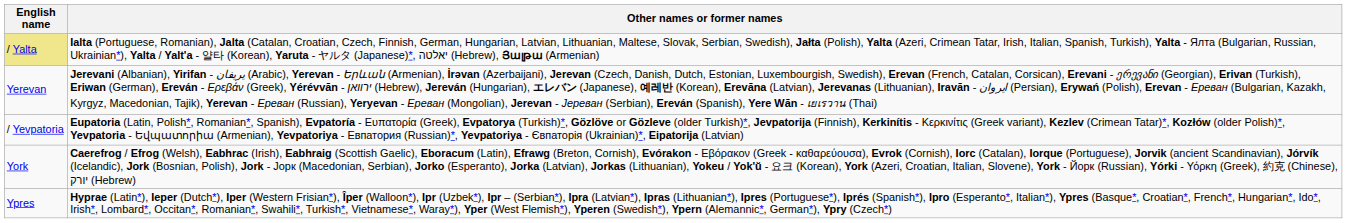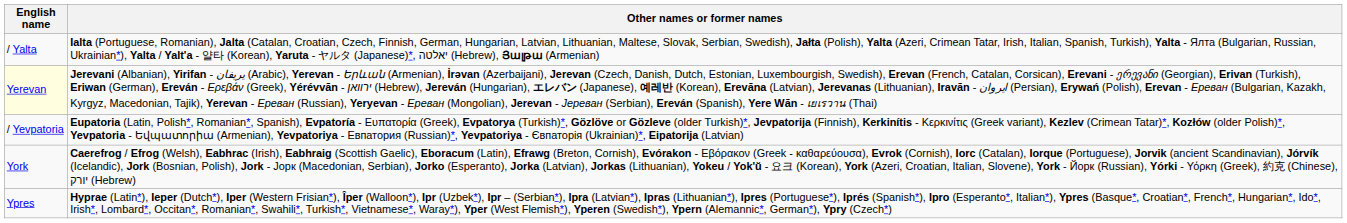(22, 49) khaki background -> (22, 49) no background
(27, 90) no background -> (27, 90) lightyellow background
